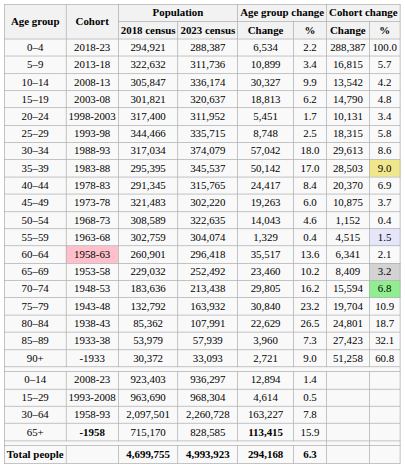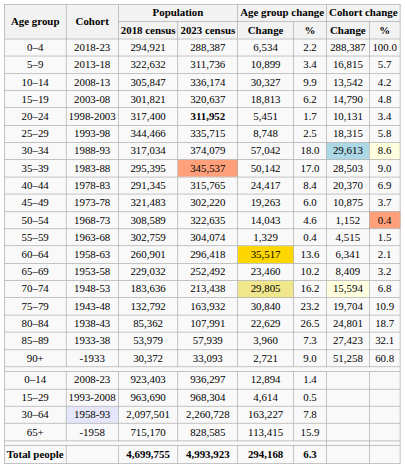(208, 116) normal -> (208, 116) bold
(348, 151) no background -> (348, 151) lightblue background
(385, 151) no background -> (385, 151) lightyellow background
(208, 168) no background -> (208, 168) lightsalmon background
(385, 168) khaki background -> (385, 168) no background
(385, 220) no background -> (385, 220) lightsalmon background
(385, 237) lavender background -> (385, 237) no background
(92, 254) pink background -> (92, 254) no background
(266, 254) no background -> (266, 254) gold background
(385, 271) lightgrey background -> (385, 271) no background
(266, 289) no background -> (266, 289) khaki background
(348, 289) no background -> (348, 289) lightyellow background
(385, 289) lightgreen background -> (385, 289) no background
(92, 415) no background -> (92, 415) lavender background
(92, 432) bold -> (92, 432) normal
(266, 432) bold -> (266, 432) normal
